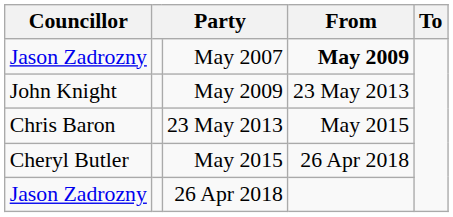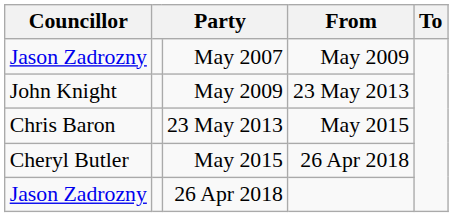(363, 56) bold -> (365, 56) normal
